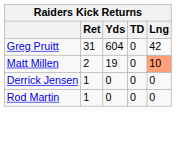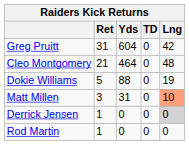+ row: (49, 64)
+ row: (42, 81)
(86, 64) 2 -> (99, 98) 3
(111, 64) 19 -> (125, 98) 31
(152, 81) no background -> (165, 115) lightgrey background
